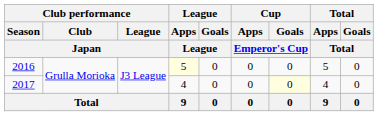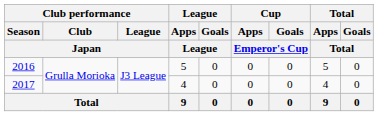(184, 66) lightyellow background -> (184, 66) no background
(290, 84) lightyellow background -> (290, 84) no background
